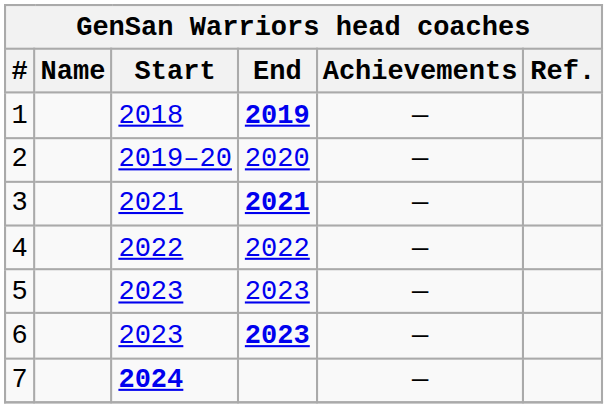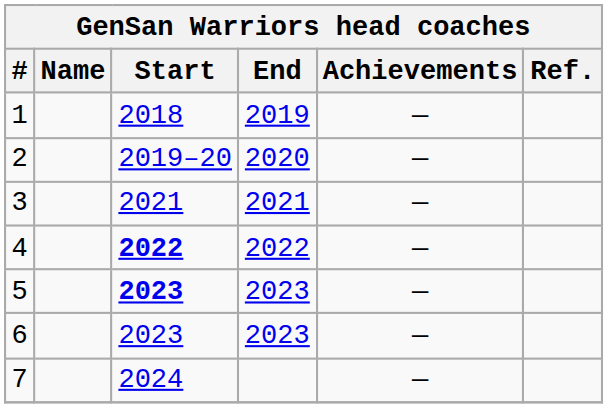(277, 115) bold -> (277, 115) normal
(277, 203) bold -> (277, 203) normal
(151, 247) normal -> (151, 247) bold
(151, 291) normal -> (151, 291) bold
(277, 336) bold -> (277, 336) normal
(151, 380) bold -> (151, 380) normal
